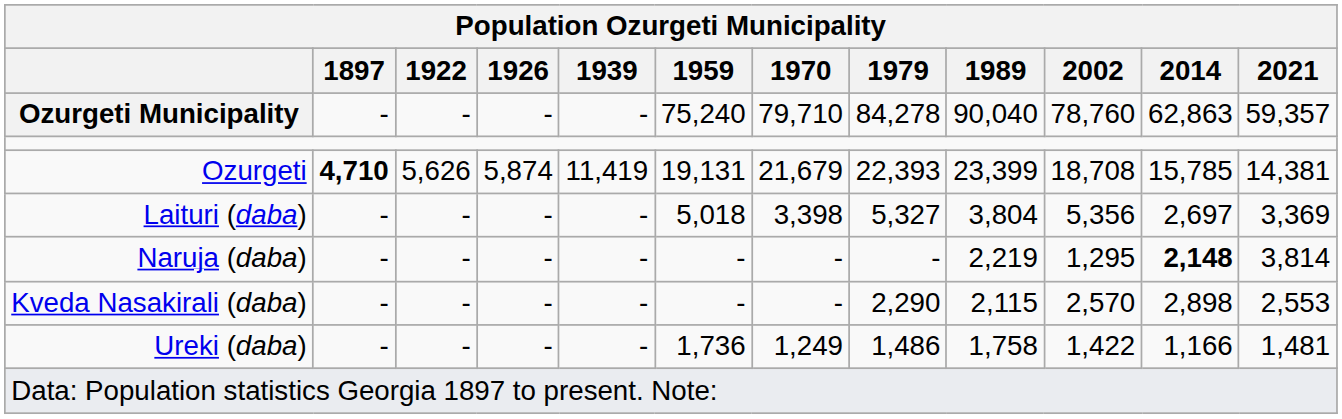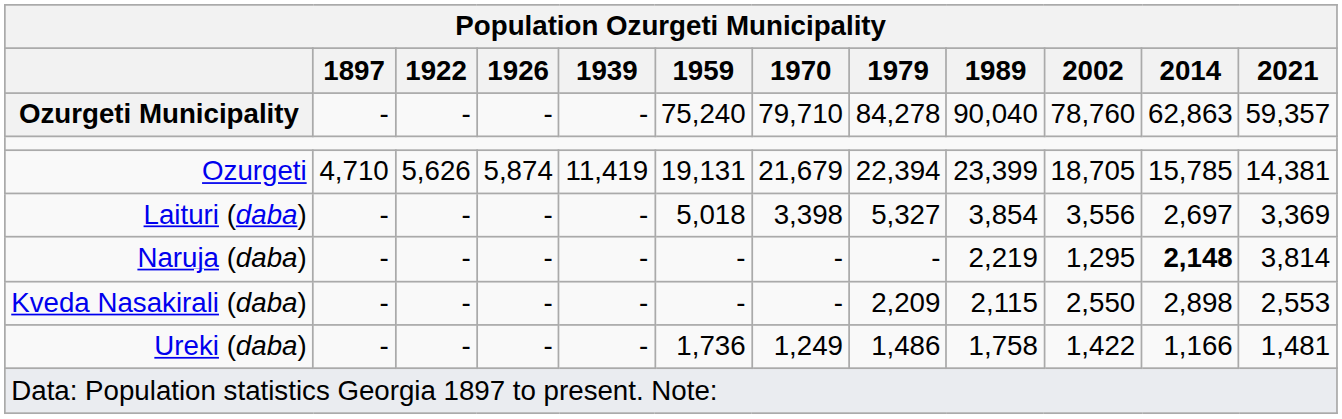(354, 170) bold -> (354, 170) normal
(898, 170) 22,393 -> (898, 170) 22,394
(1093, 170) 18,708 -> (1093, 170) 18,705
(1003, 214) 3,804 -> (1003, 214) 3,854
(1101, 214) 5,356 -> (1101, 214) 3,556
(906, 302) 2,290 -> (906, 302) 2,209
(1101, 302) 2,570 -> (1101, 302) 2,550
